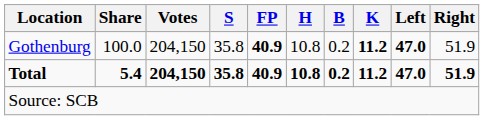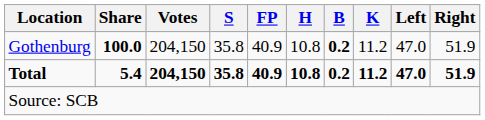(122, 45) normal -> (122, 45) bold
(267, 45) bold -> (267, 45) normal
(339, 45) normal -> (339, 45) bold
(373, 45) bold -> (373, 45) normal
(411, 45) bold -> (411, 45) normal
